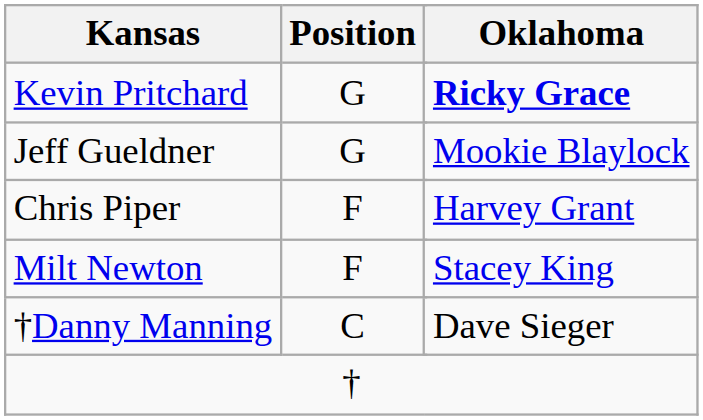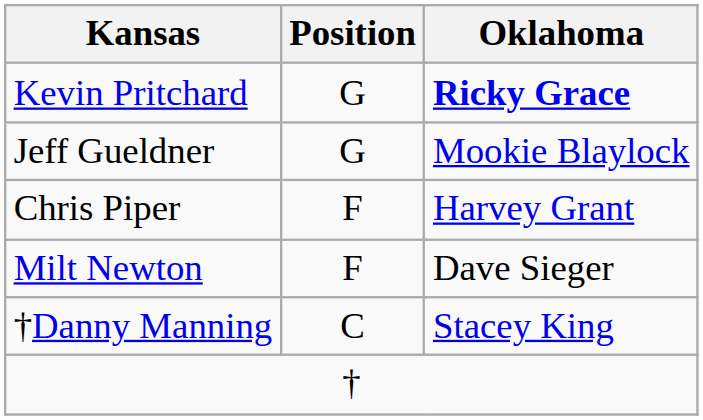(523, 267) Stacey King -> (523, 267) Dave Sieger
(523, 325) Dave Sieger -> (523, 325) Stacey King
